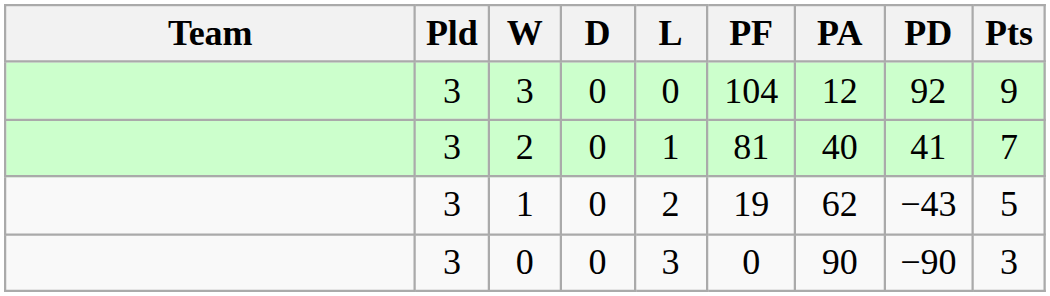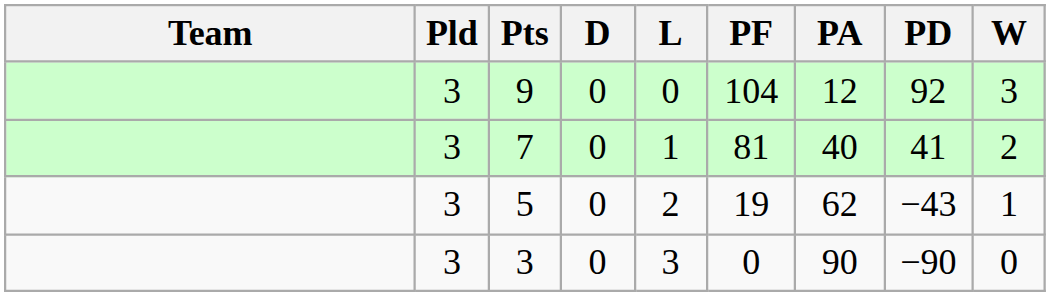columns swapped: (525, 33) <-> (1009, 33)
